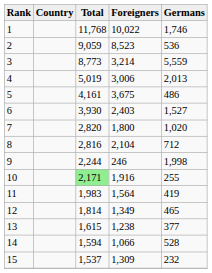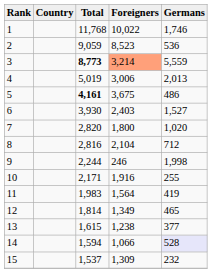(90, 62) normal -> (90, 62) bold
(123, 62) no background -> (123, 62) lightsalmon background
(90, 95) normal -> (90, 95) bold
(90, 177) lightgreen background -> (90, 177) no background
(172, 243) no background -> (172, 243) lavender background
